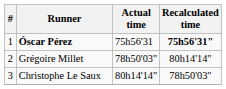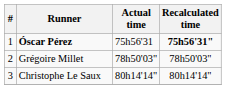(190, 59) 80h14'14" -> (190, 59) 78h50'03"
(190, 76) 78h50'03" -> (190, 76) 80h14'14"
